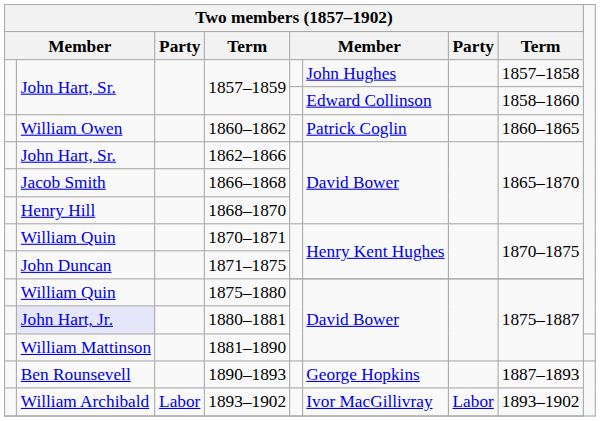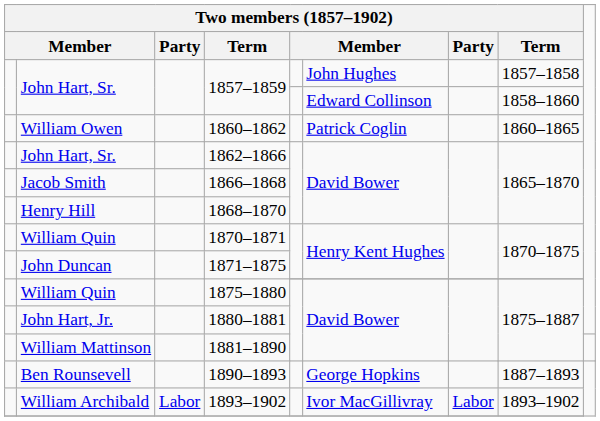(67, 319) lavender background -> (67, 319) no background
